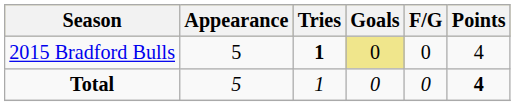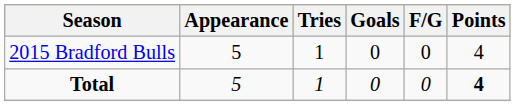(319, 52) bold -> (319, 52) normal
(375, 52) khaki background -> (375, 52) no background
